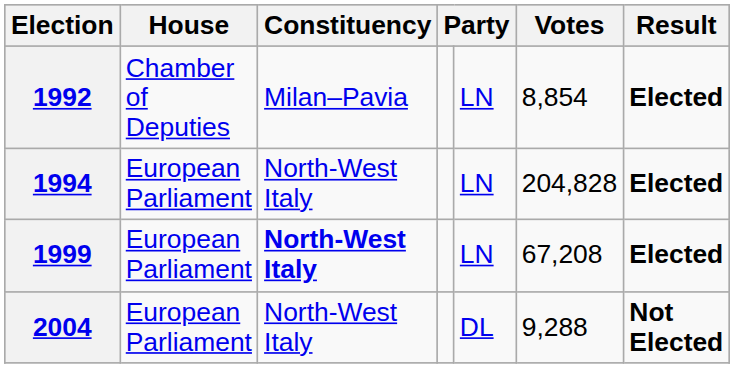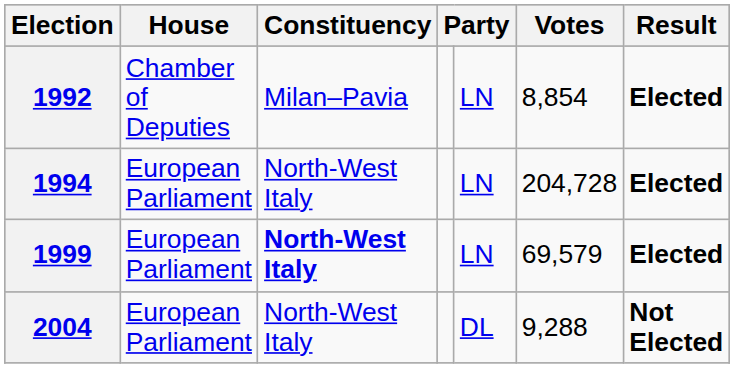(569, 183) 204,828 -> (569, 183) 204,728
(562, 254) 67,208 -> (562, 254) 69,579
